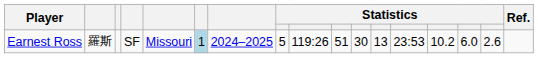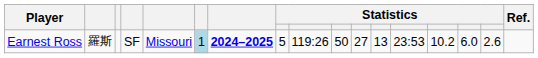(242, 42) normal -> (242, 42) bold
(341, 42) 51 -> (341, 42) 50
(361, 42) 30 -> (361, 42) 27
